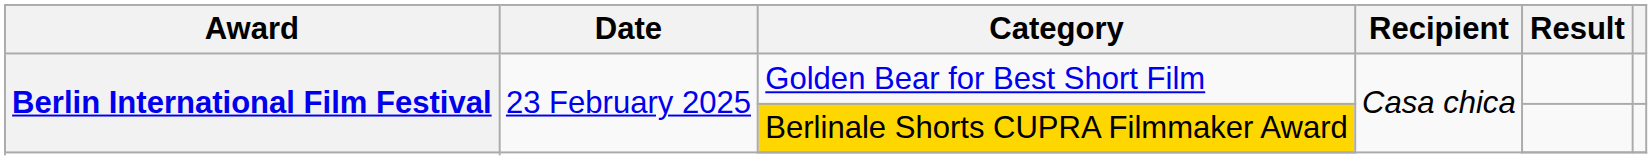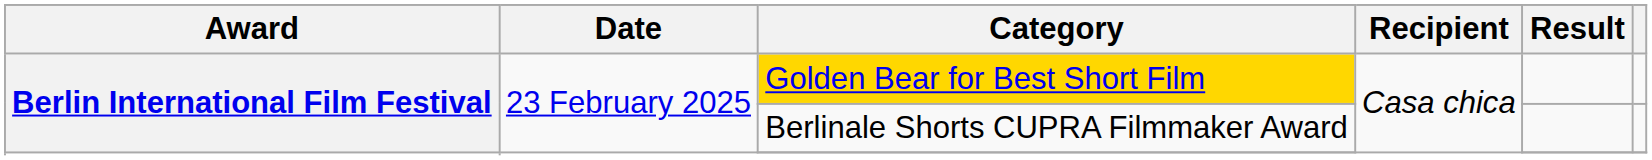(985, 78) no background -> (985, 78) gold background
(1057, 127) gold background -> (1057, 127) no background
